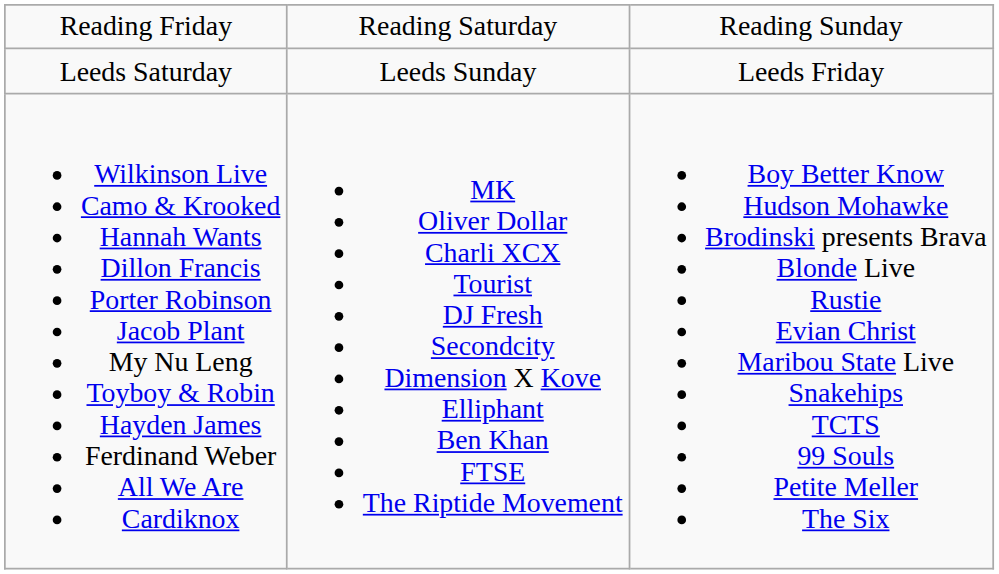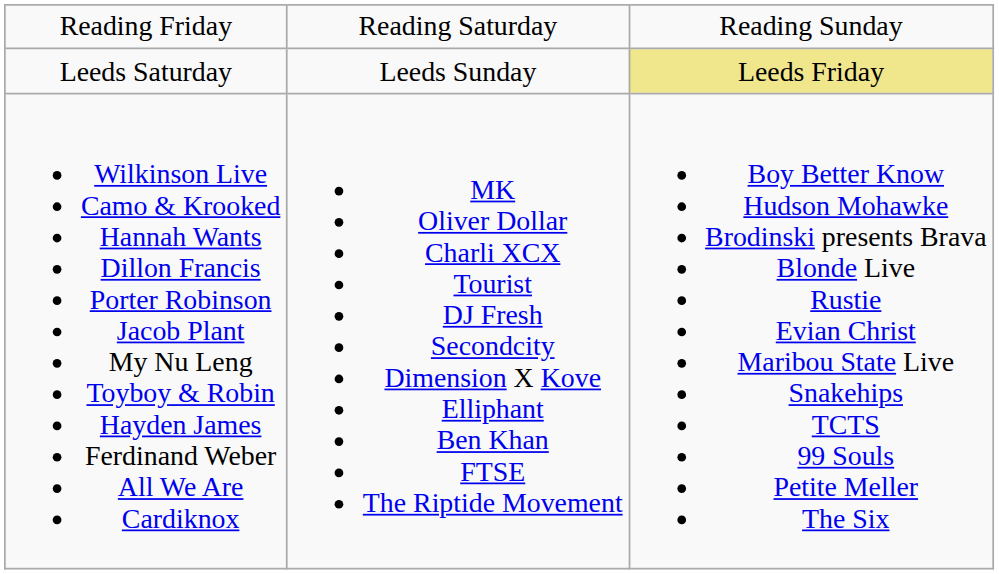(811, 70) no background -> (811, 70) khaki background
